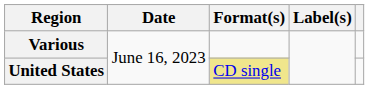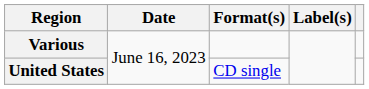(247, 71) khaki background -> (247, 71) no background
